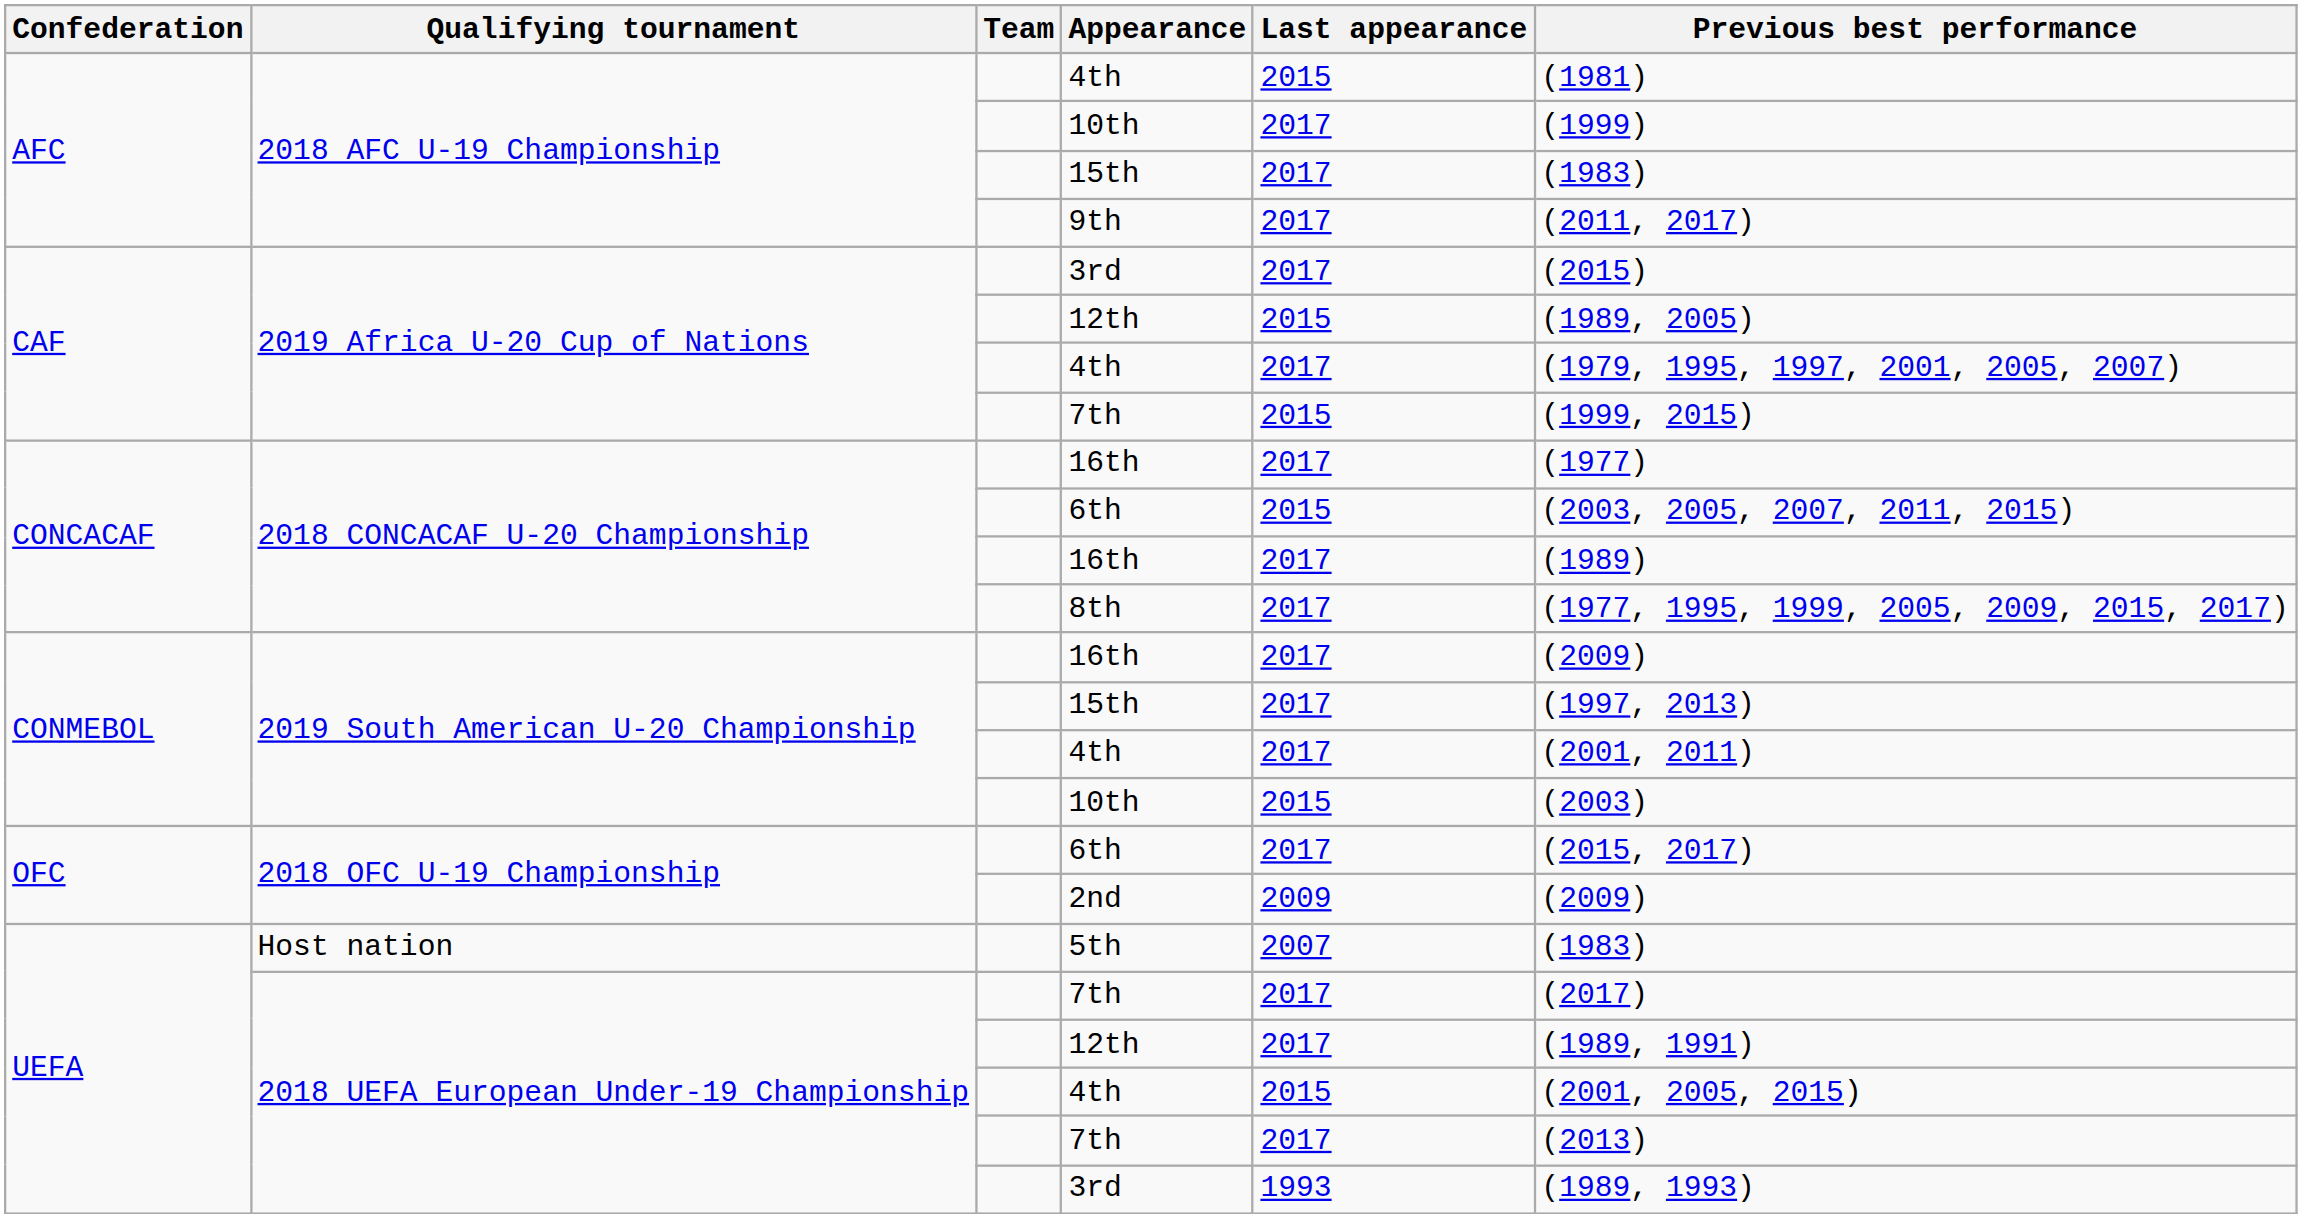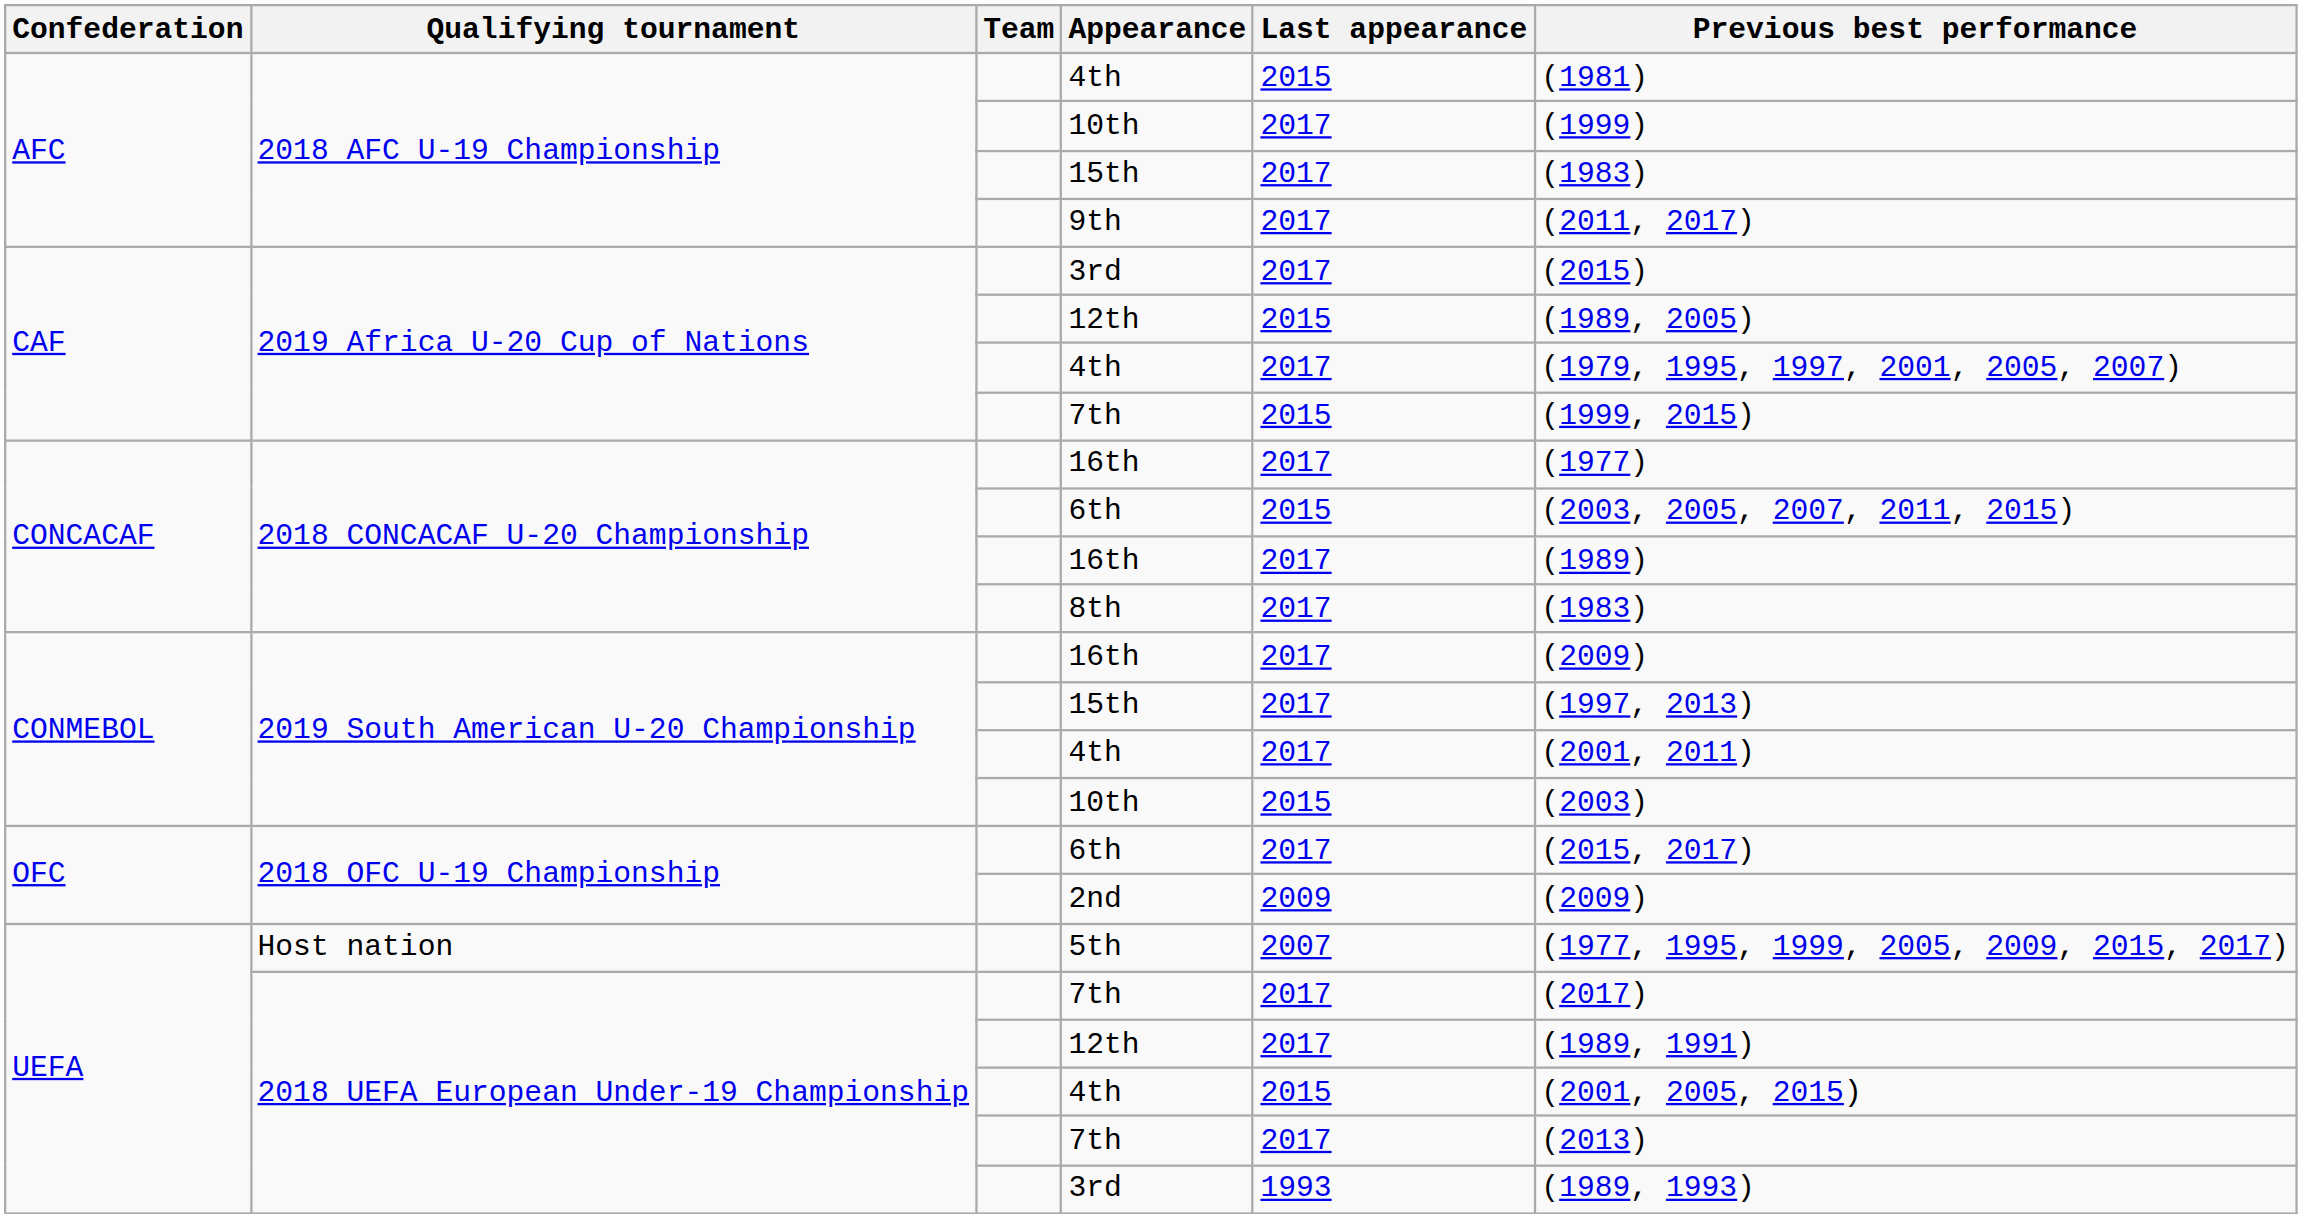(1915, 609) (1977, 1995, 1999, 2005, 2009, 2015, 2017) -> (1595, 609) (1983)
(1595, 947) (1983) -> (1915, 947) (1977, 1995, 1999, 2005, 2009, 2015, 2017)
